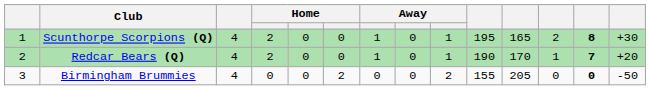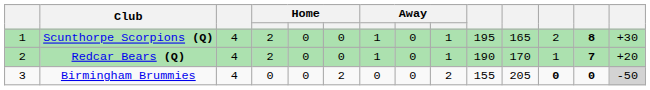(556, 76) normal -> (556, 76) bold
(627, 76) no background -> (627, 76) lightgrey background
